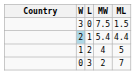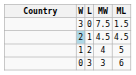(103, 37) 5.4 -> (103, 37) 4.5
(121, 37) 4.4 -> (121, 37) 4.5
(103, 63) 2 -> (103, 63) 3
(121, 63) 7 -> (121, 63) 6
